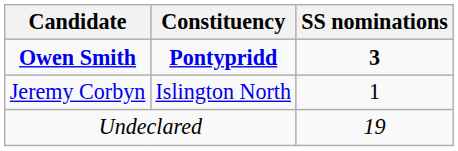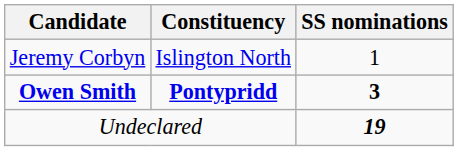rows swapped: (78, 57) <-> (78, 92)
(375, 127) normal -> (375, 127) bold
